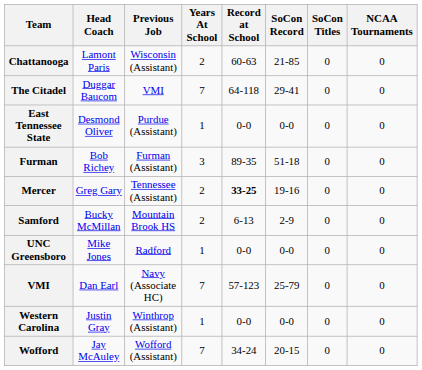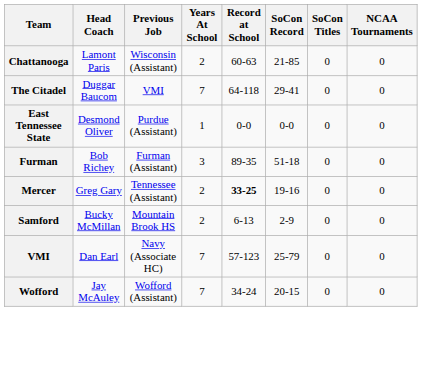- row: (39, 250)
- row: (39, 321)
